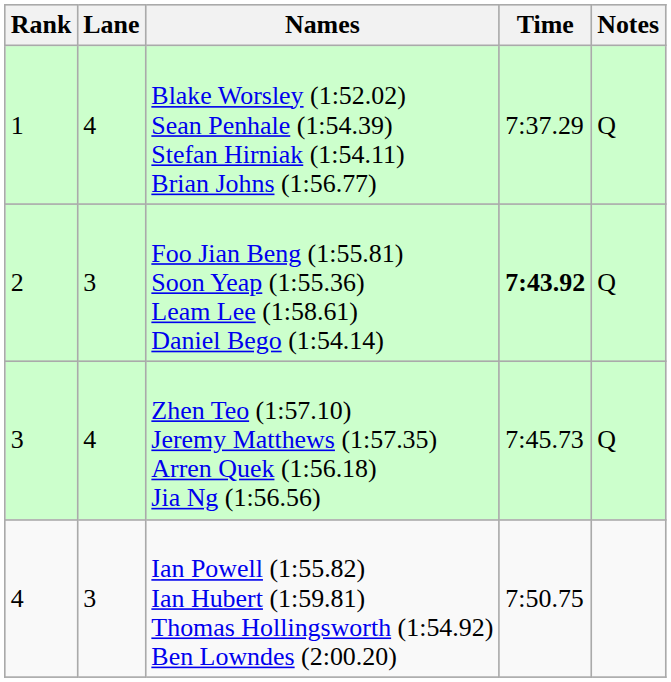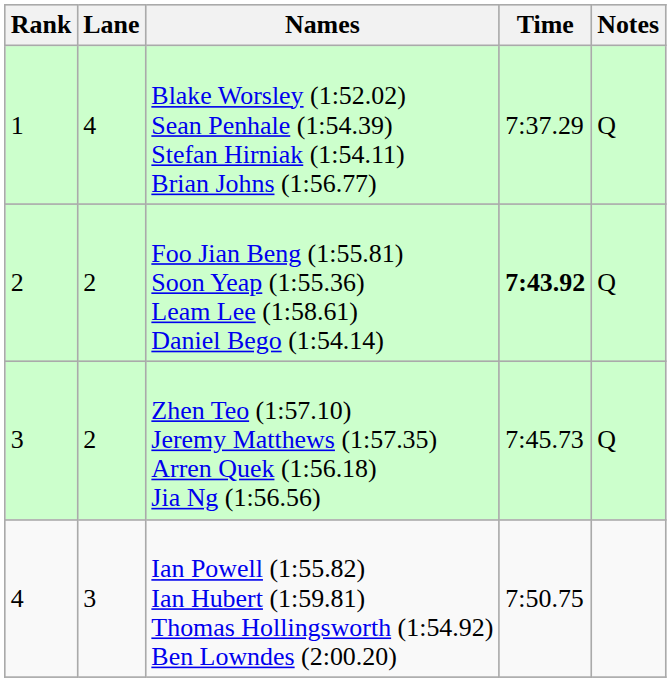(90, 282) 3 -> (90, 282) 2
(90, 439) 4 -> (90, 439) 2
